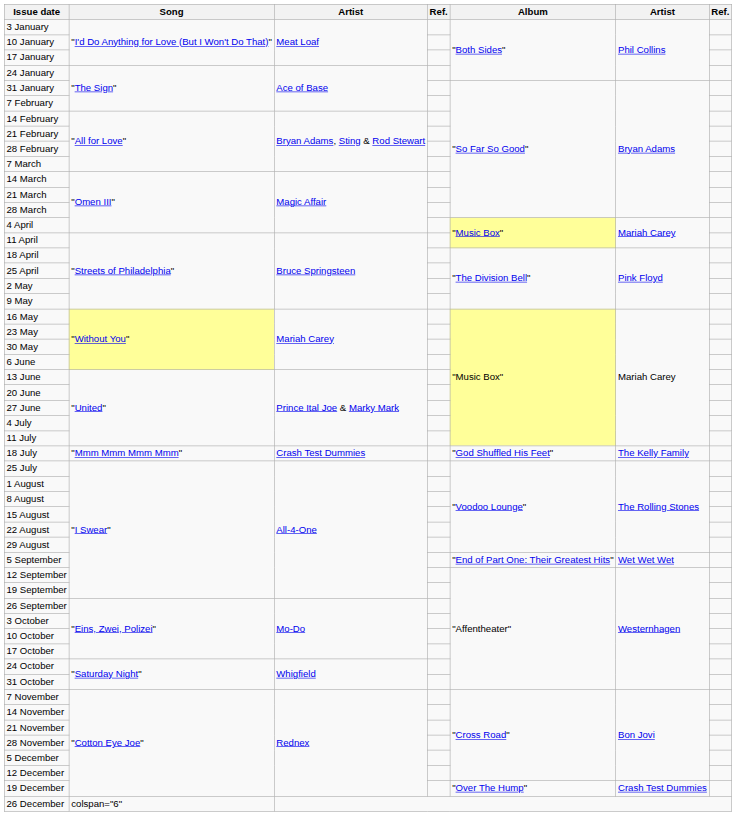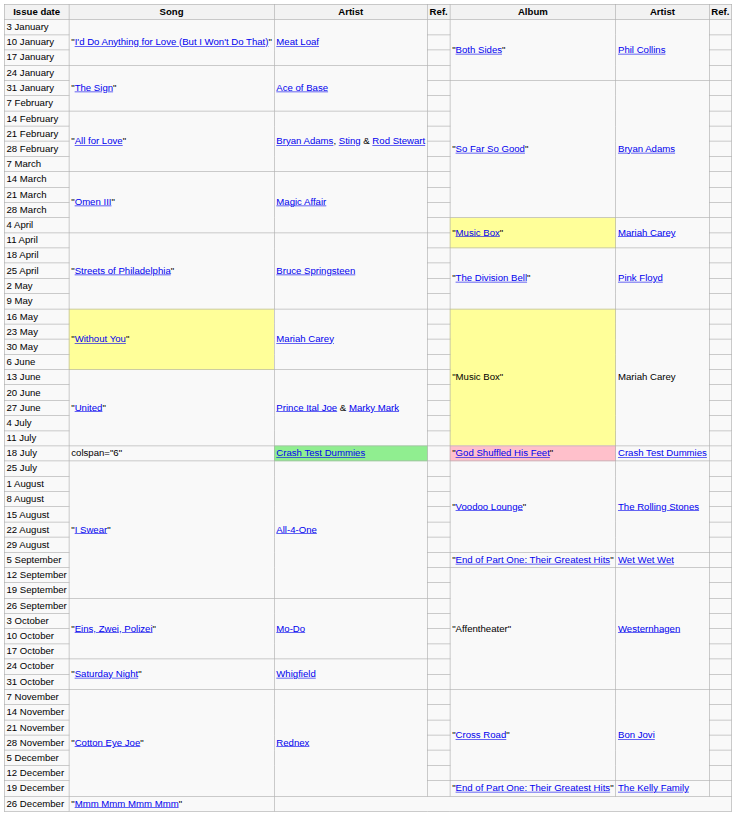(127, 453) "Mmm Mmm Mmm Mmm" -> (97, 453) colspan="6"
(321, 453) no background -> (321, 453) lightgreen background
(503, 453) no background -> (503, 453) pink background
(653, 453) The Kelly Family -> (662, 453) Crash Test Dummies
(490, 788) "Over The Hump" -> (533, 788) "End of Part One: Their Greatest Hits"
(662, 788) Crash Test Dummies -> (653, 788) The Kelly Family
(97, 803) colspan="6" -> (127, 803) "Mmm Mmm Mmm Mmm"
